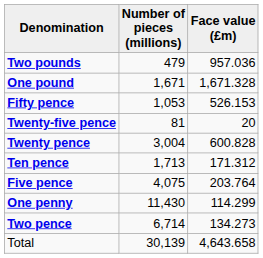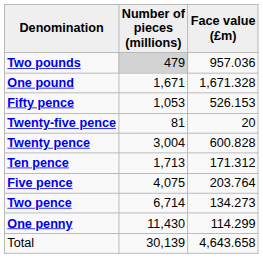(174, 63) no background -> (174, 63) lightgrey background
rows swapped: (40, 223) <-> (40, 203)
